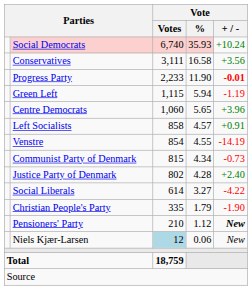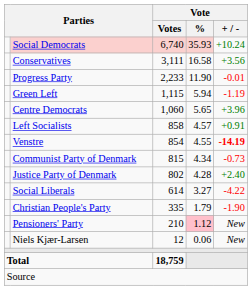(234, 77) bold -> (234, 77) normal
(232, 142) normal -> (232, 142) bold
(202, 223) no background -> (202, 223) pink background
(235, 223) bold -> (236, 223) normal
(178, 239) lightblue background -> (178, 239) no background
